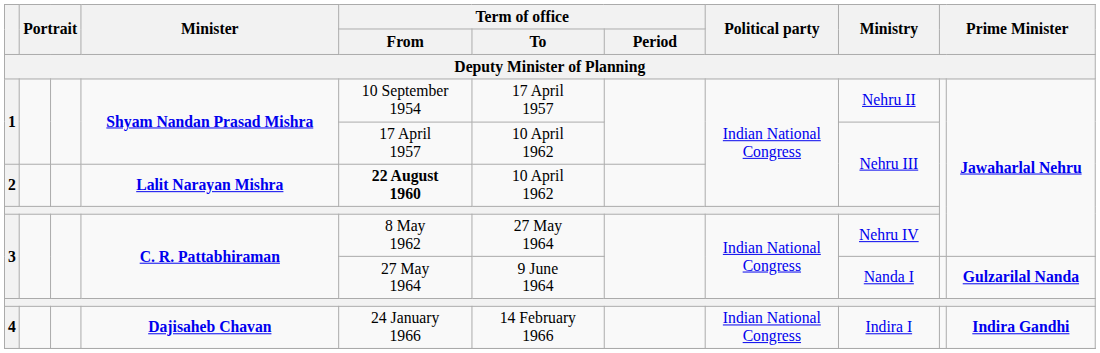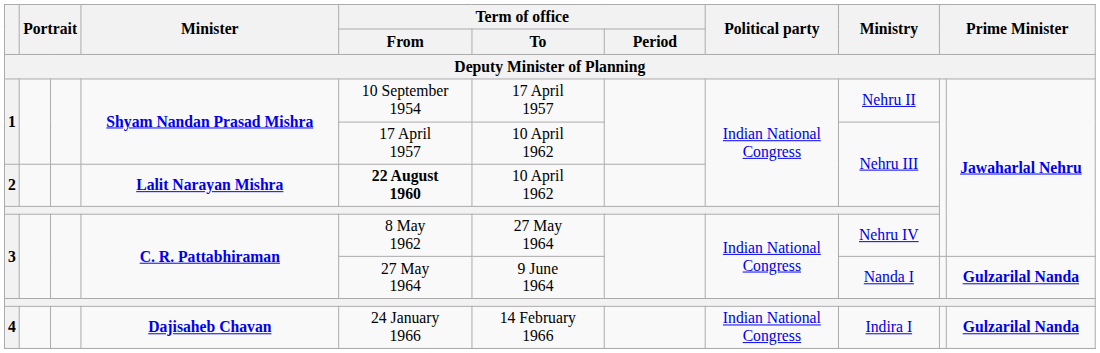(1021, 327) Indira Gandhi -> (1021, 327) Gulzarilal Nanda
